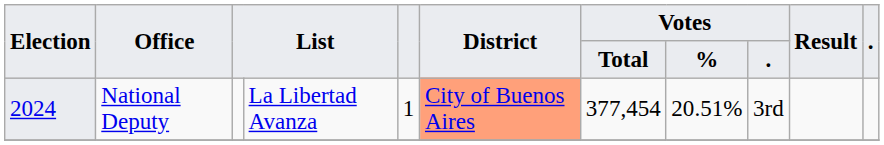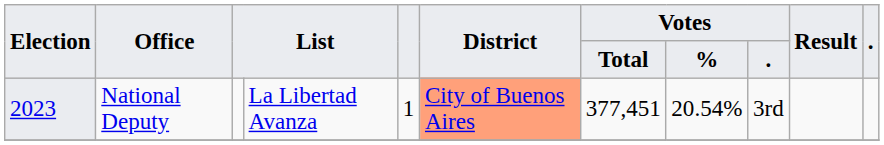(33, 108) 2024 -> (33, 108) 2023
(623, 108) 377,454 -> (623, 108) 377,451
(707, 108) 20.51% -> (707, 108) 20.54%
